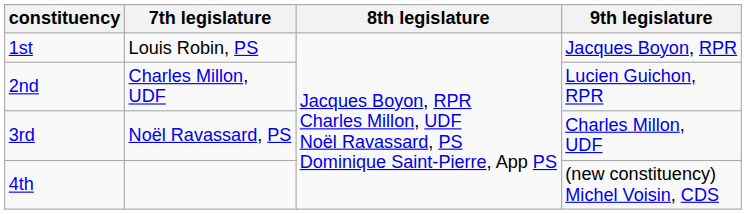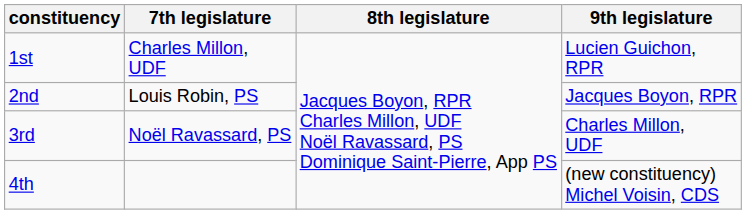(193, 47) Louis Robin, PS -> (188, 57) Charles Millon, UDF
(651, 47) Jacques Boyon, RPR -> (631, 57) Lucien Guichon, RPR
(188, 86) Charles Millon, UDF -> (193, 96) Louis Robin, PS
(631, 86) Lucien Guichon, RPR -> (651, 96) Jacques Boyon, RPR
